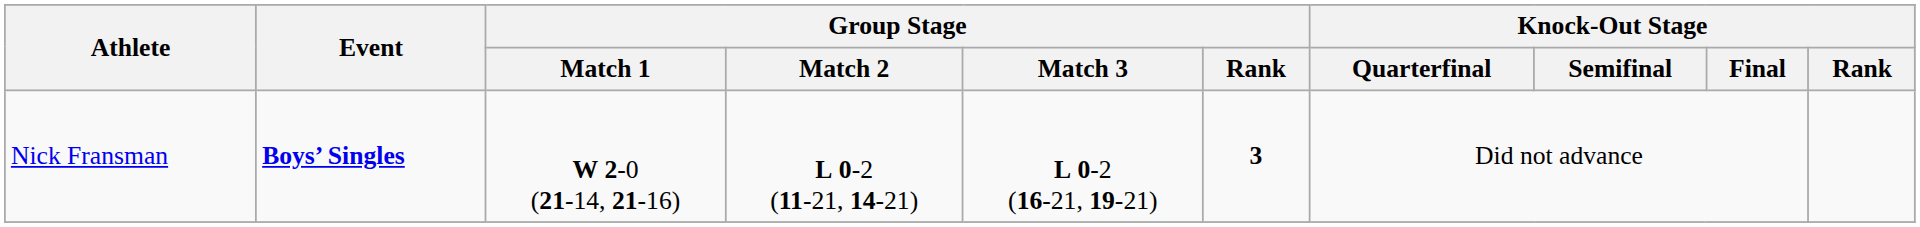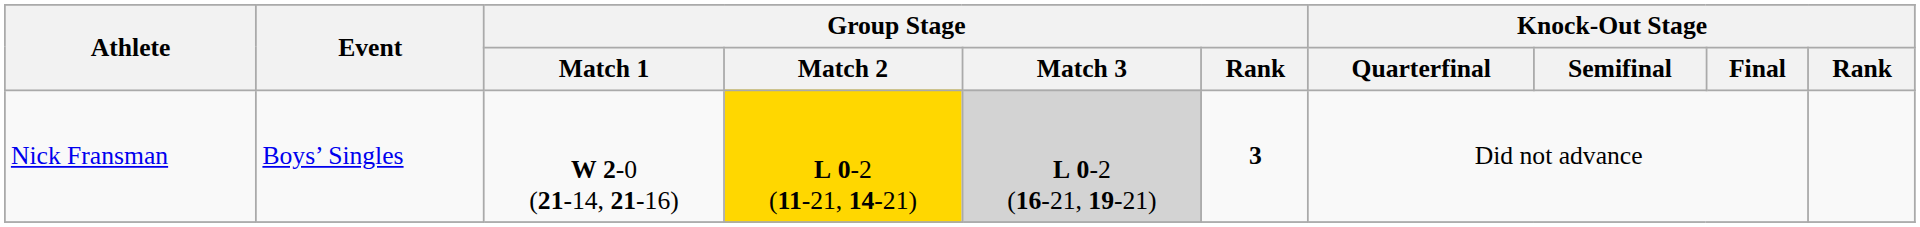(333, 155) bold -> (333, 155) normal
(844, 186) no background -> (843, 186) gold background
(1083, 186) no background -> (1082, 186) lightgrey background
